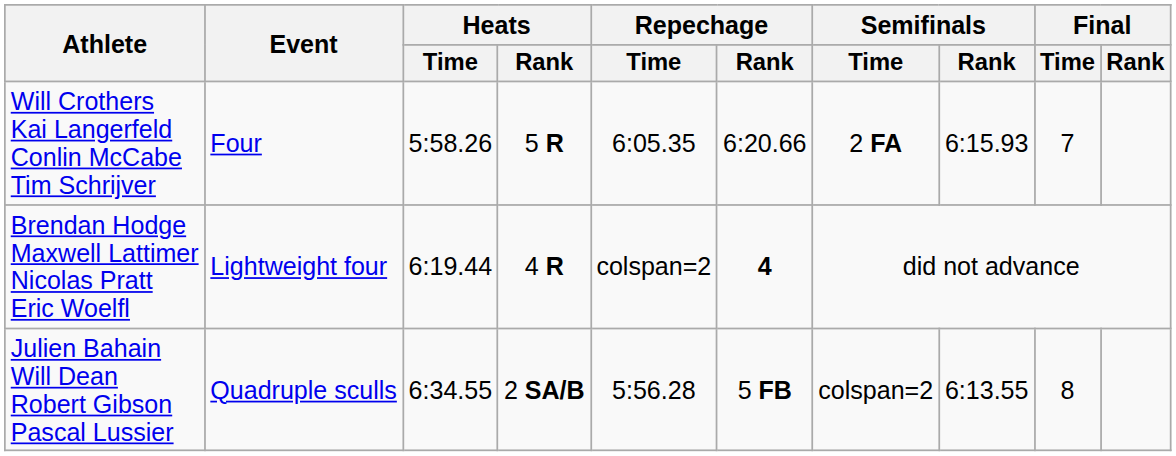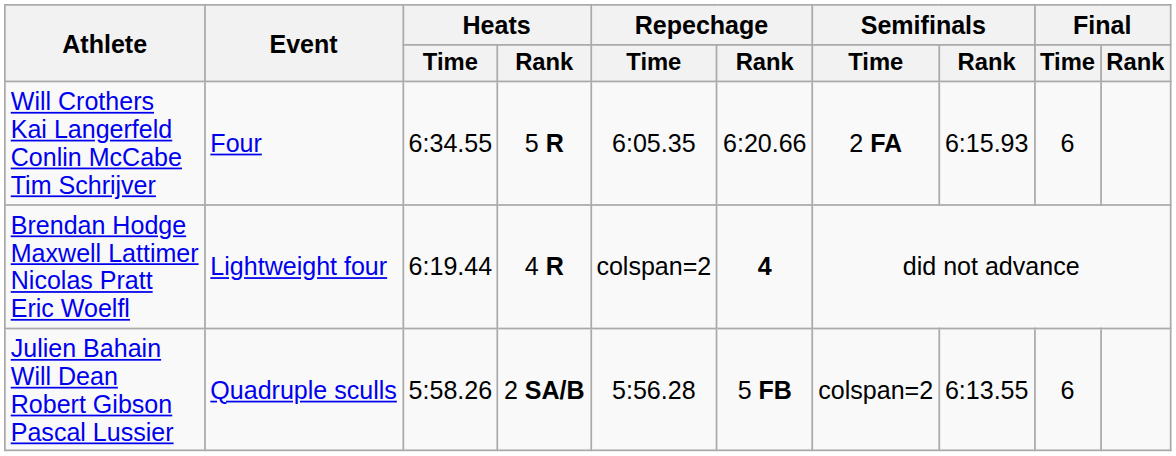(450, 144) 5:58.26 -> (450, 144) 6:34.55
(1067, 144) 7 -> (1067, 144) 6
(450, 390) 6:34.55 -> (450, 390) 5:58.26
(1067, 390) 8 -> (1067, 390) 6
